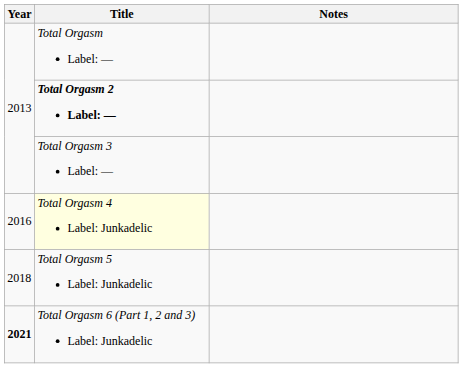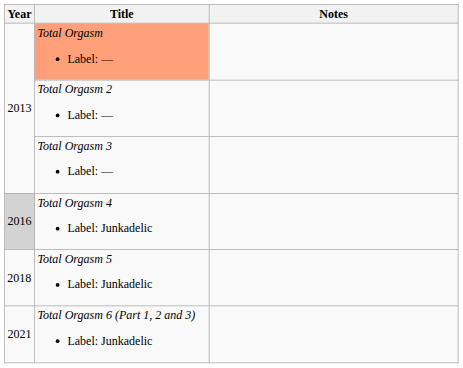(122, 46) no background -> (122, 46) lightsalmon background
(122, 102) bold -> (122, 102) normal
(20, 221) no background -> (20, 221) lightgrey background
(122, 215) lightyellow background -> (122, 215) no background
(20, 334) bold -> (20, 334) normal
